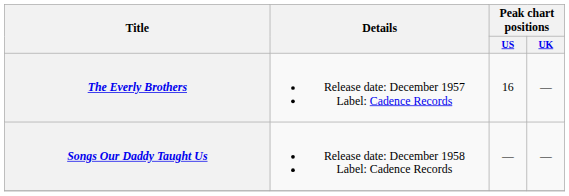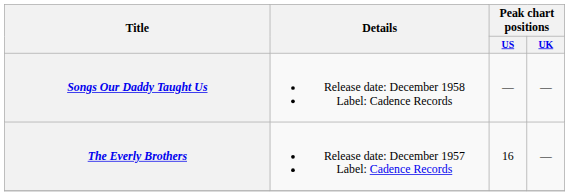rows swapped: (137, 87) <-> (137, 156)
